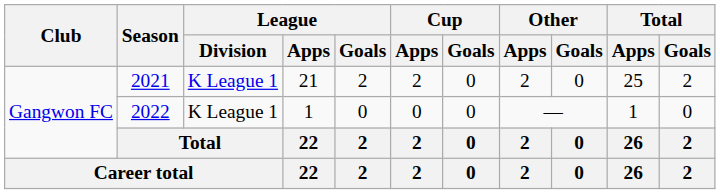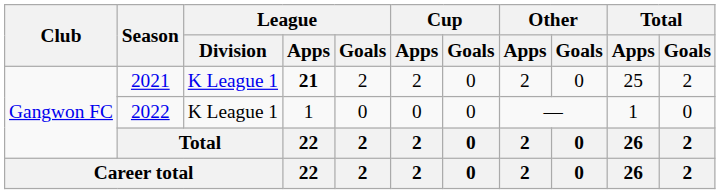(308, 81) normal -> (308, 81) bold
